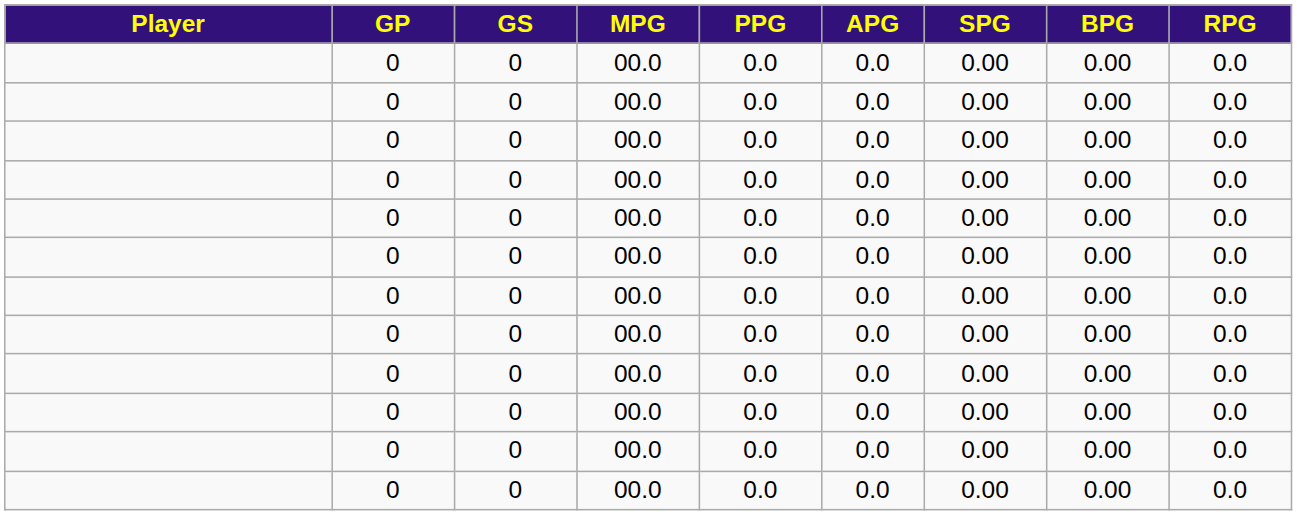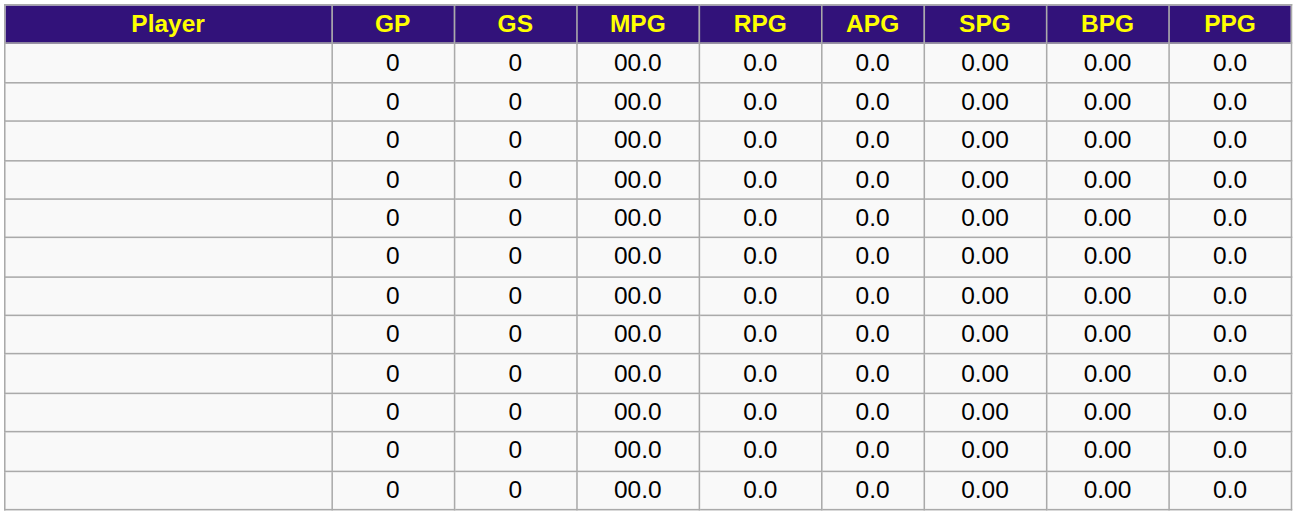columns swapped: (1230, 23) <-> (760, 23)
